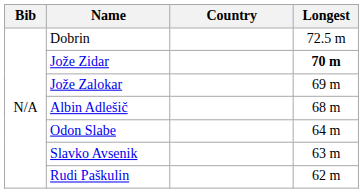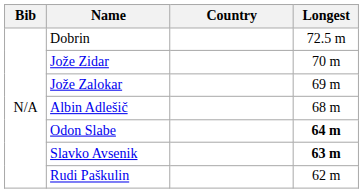(326, 61) bold -> (326, 61) normal
(326, 130) normal -> (326, 130) bold
(326, 153) normal -> (326, 153) bold
